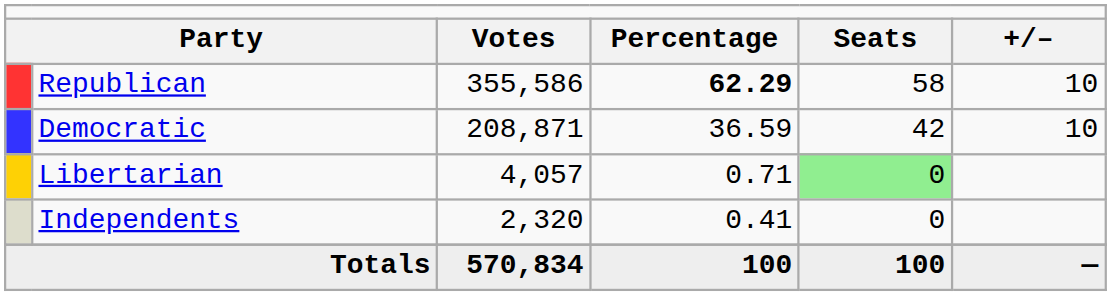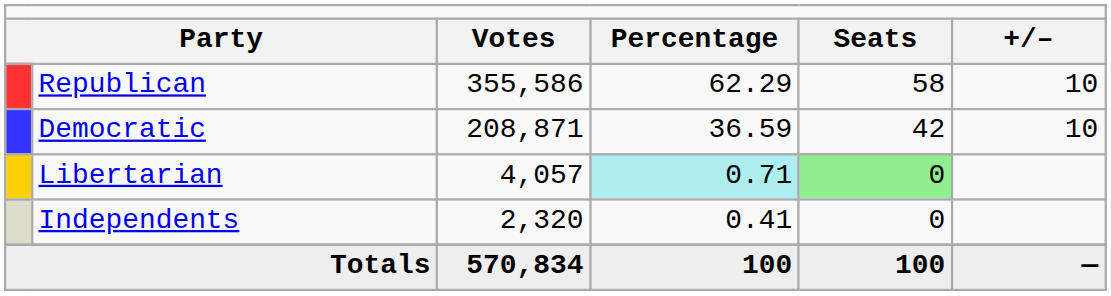(750, 86) bold -> (750, 86) normal
(759, 177) no background -> (759, 177) paleturquoise background
